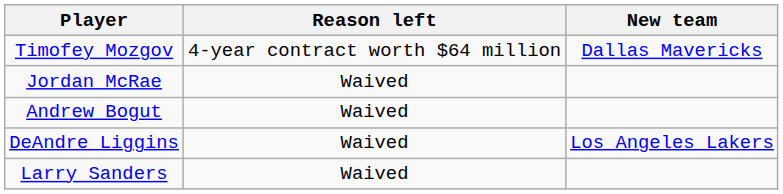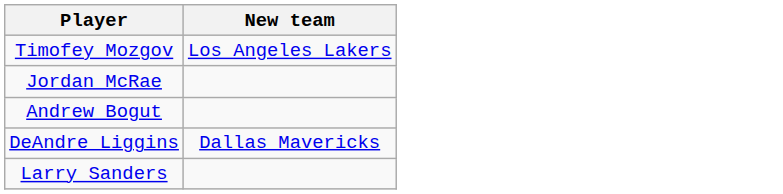- column: (375, 20)
(672, 51) Dallas Mavericks -> (290, 51) Los Angeles Lakers
(672, 143) Los Angeles Lakers -> (290, 143) Dallas Mavericks
